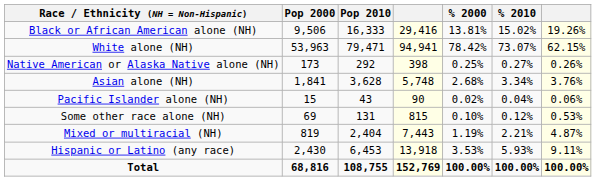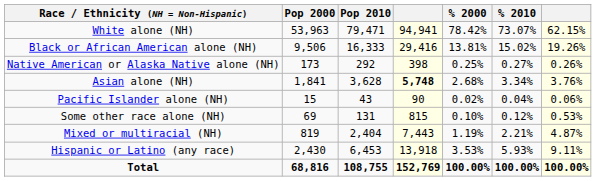rows swapped: (143, 47) <-> (143, 30)
(418, 82) normal -> (418, 82) bold
